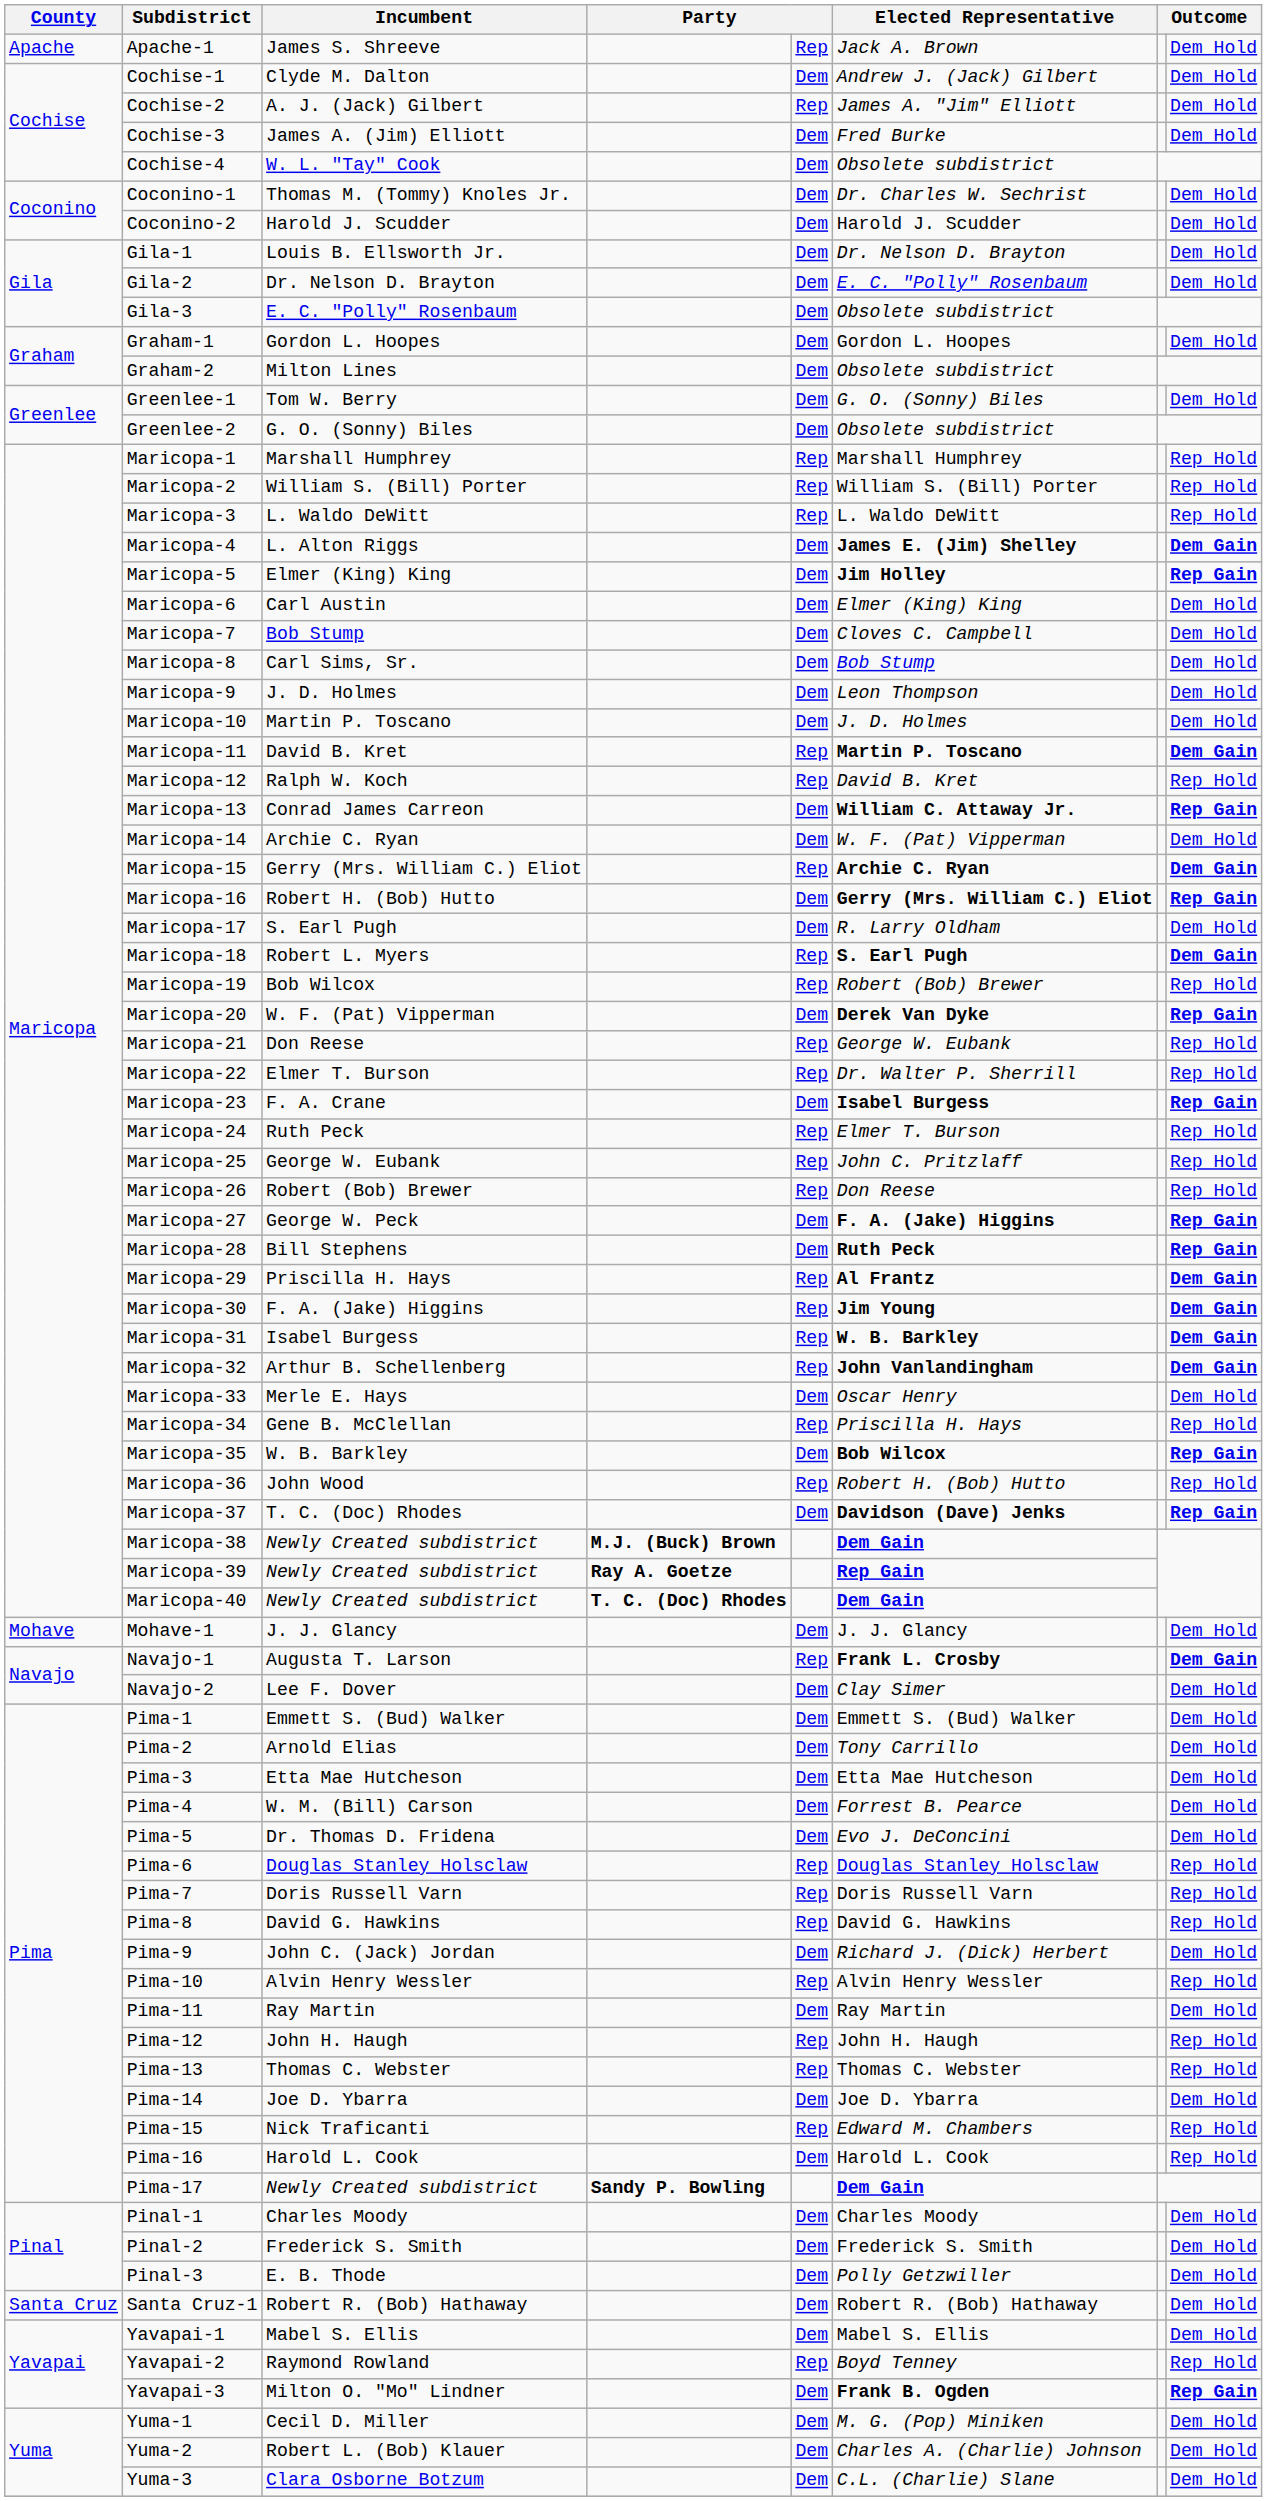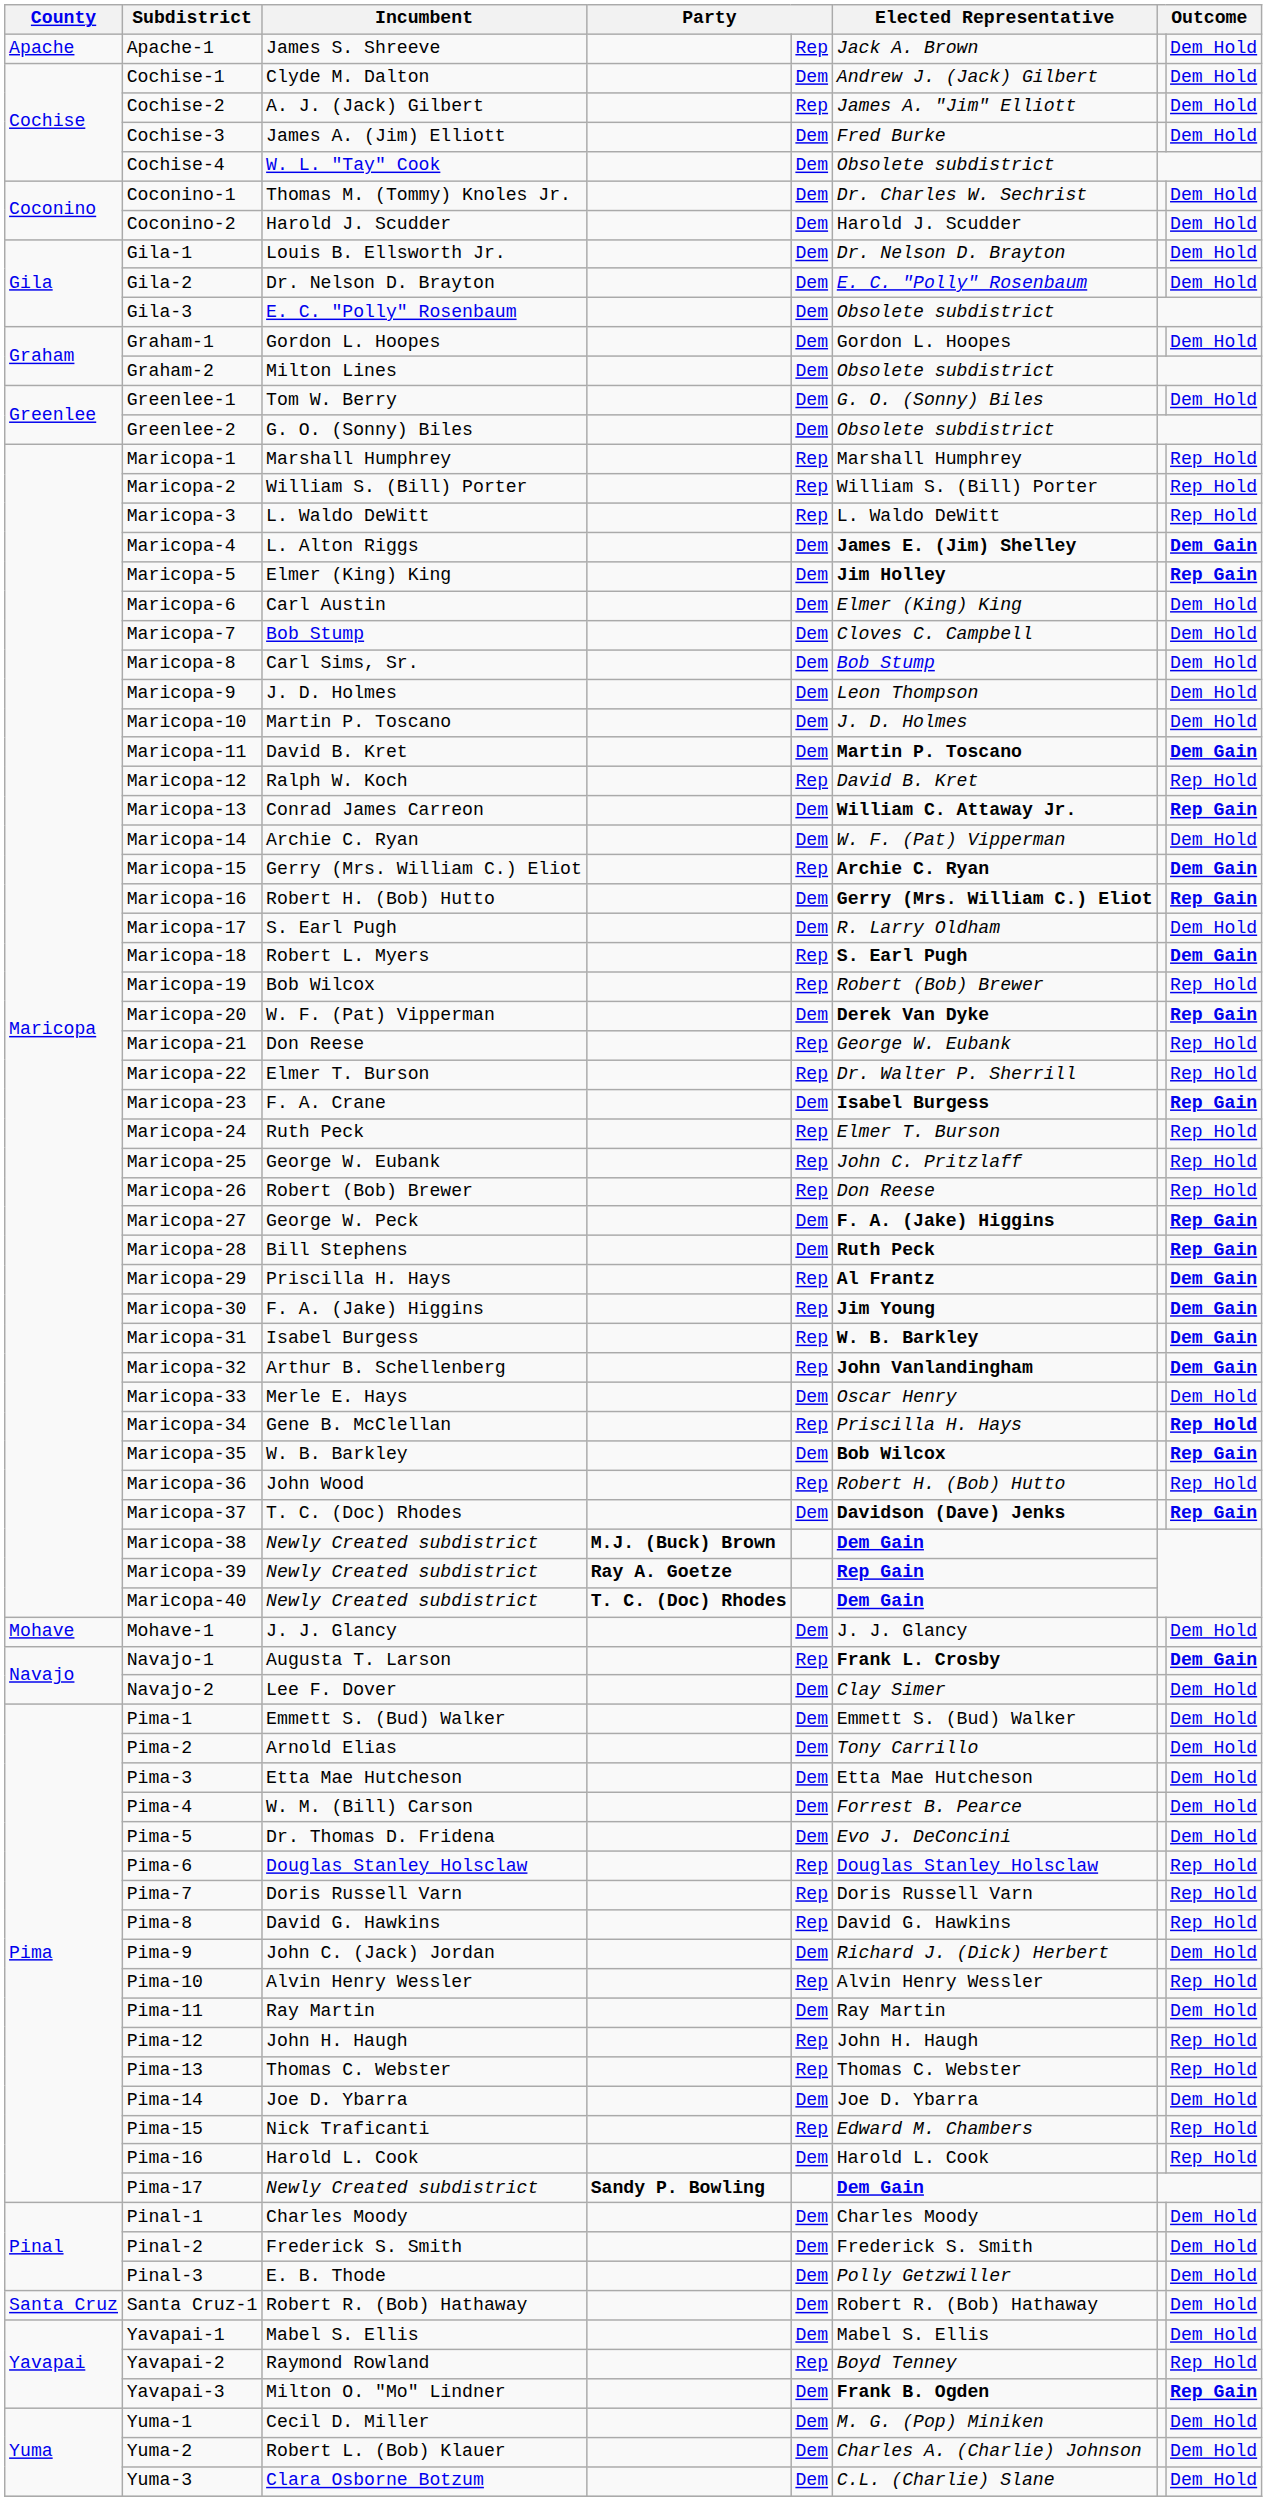(812, 752) Rep -> (812, 752) Dem
(1214, 1427) normal -> (1214, 1427) bold
